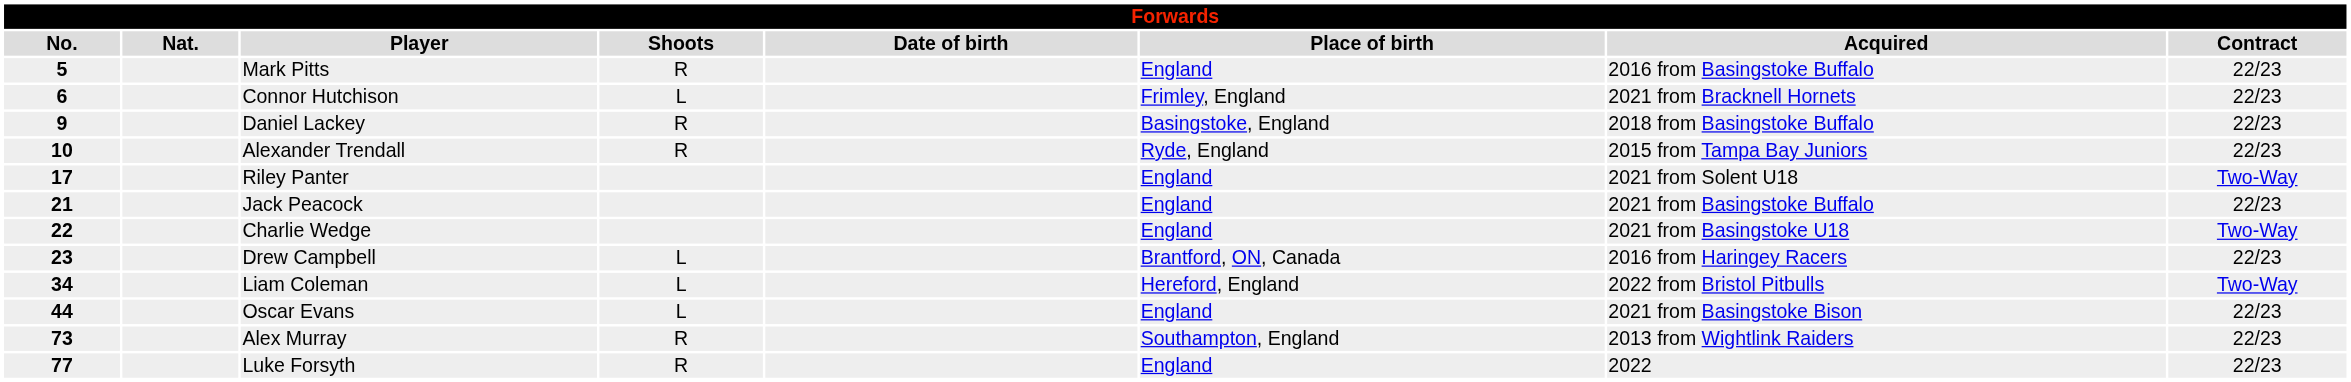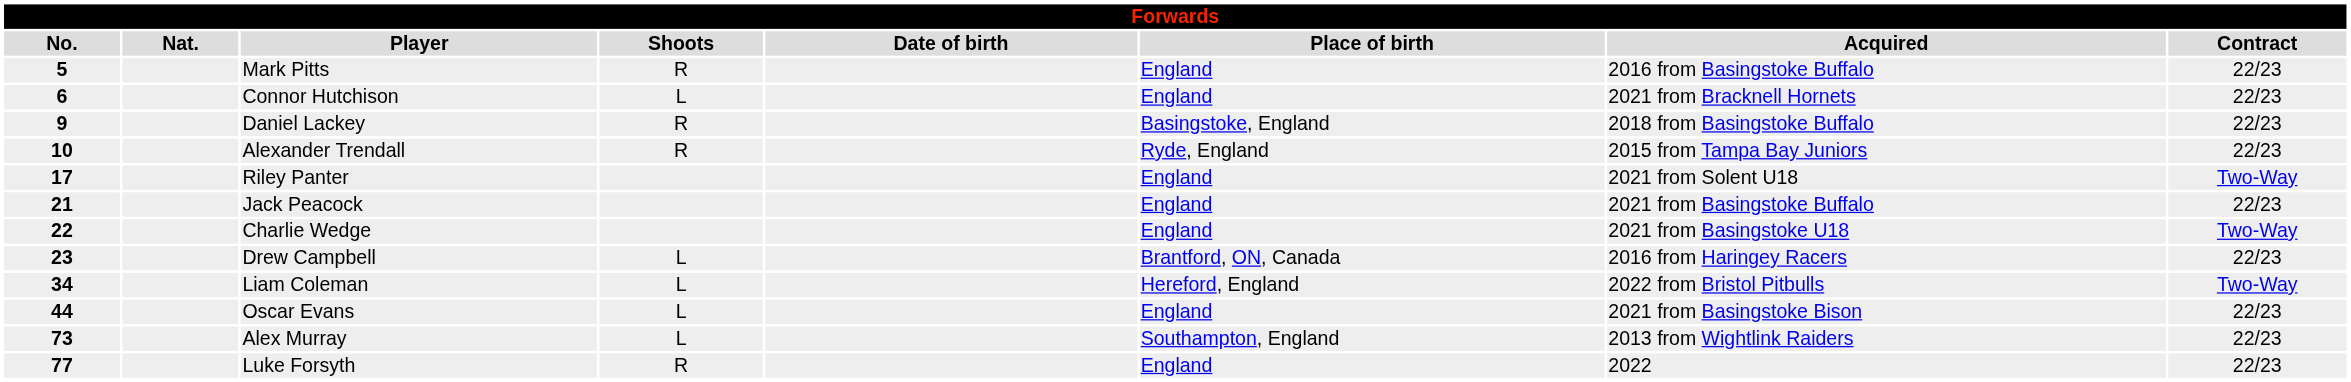(1213, 97) Frimley, England -> (1177, 97) England
(681, 338) R -> (681, 338) L
